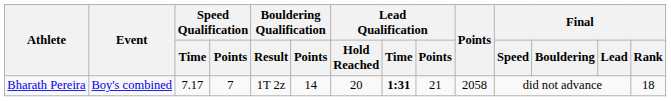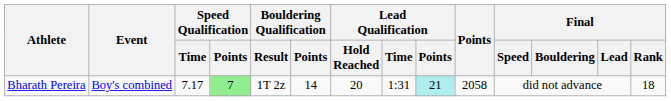(230, 86) no background -> (230, 86) lightgreen background
(399, 86) bold -> (399, 86) normal
(435, 86) no background -> (435, 86) paleturquoise background
